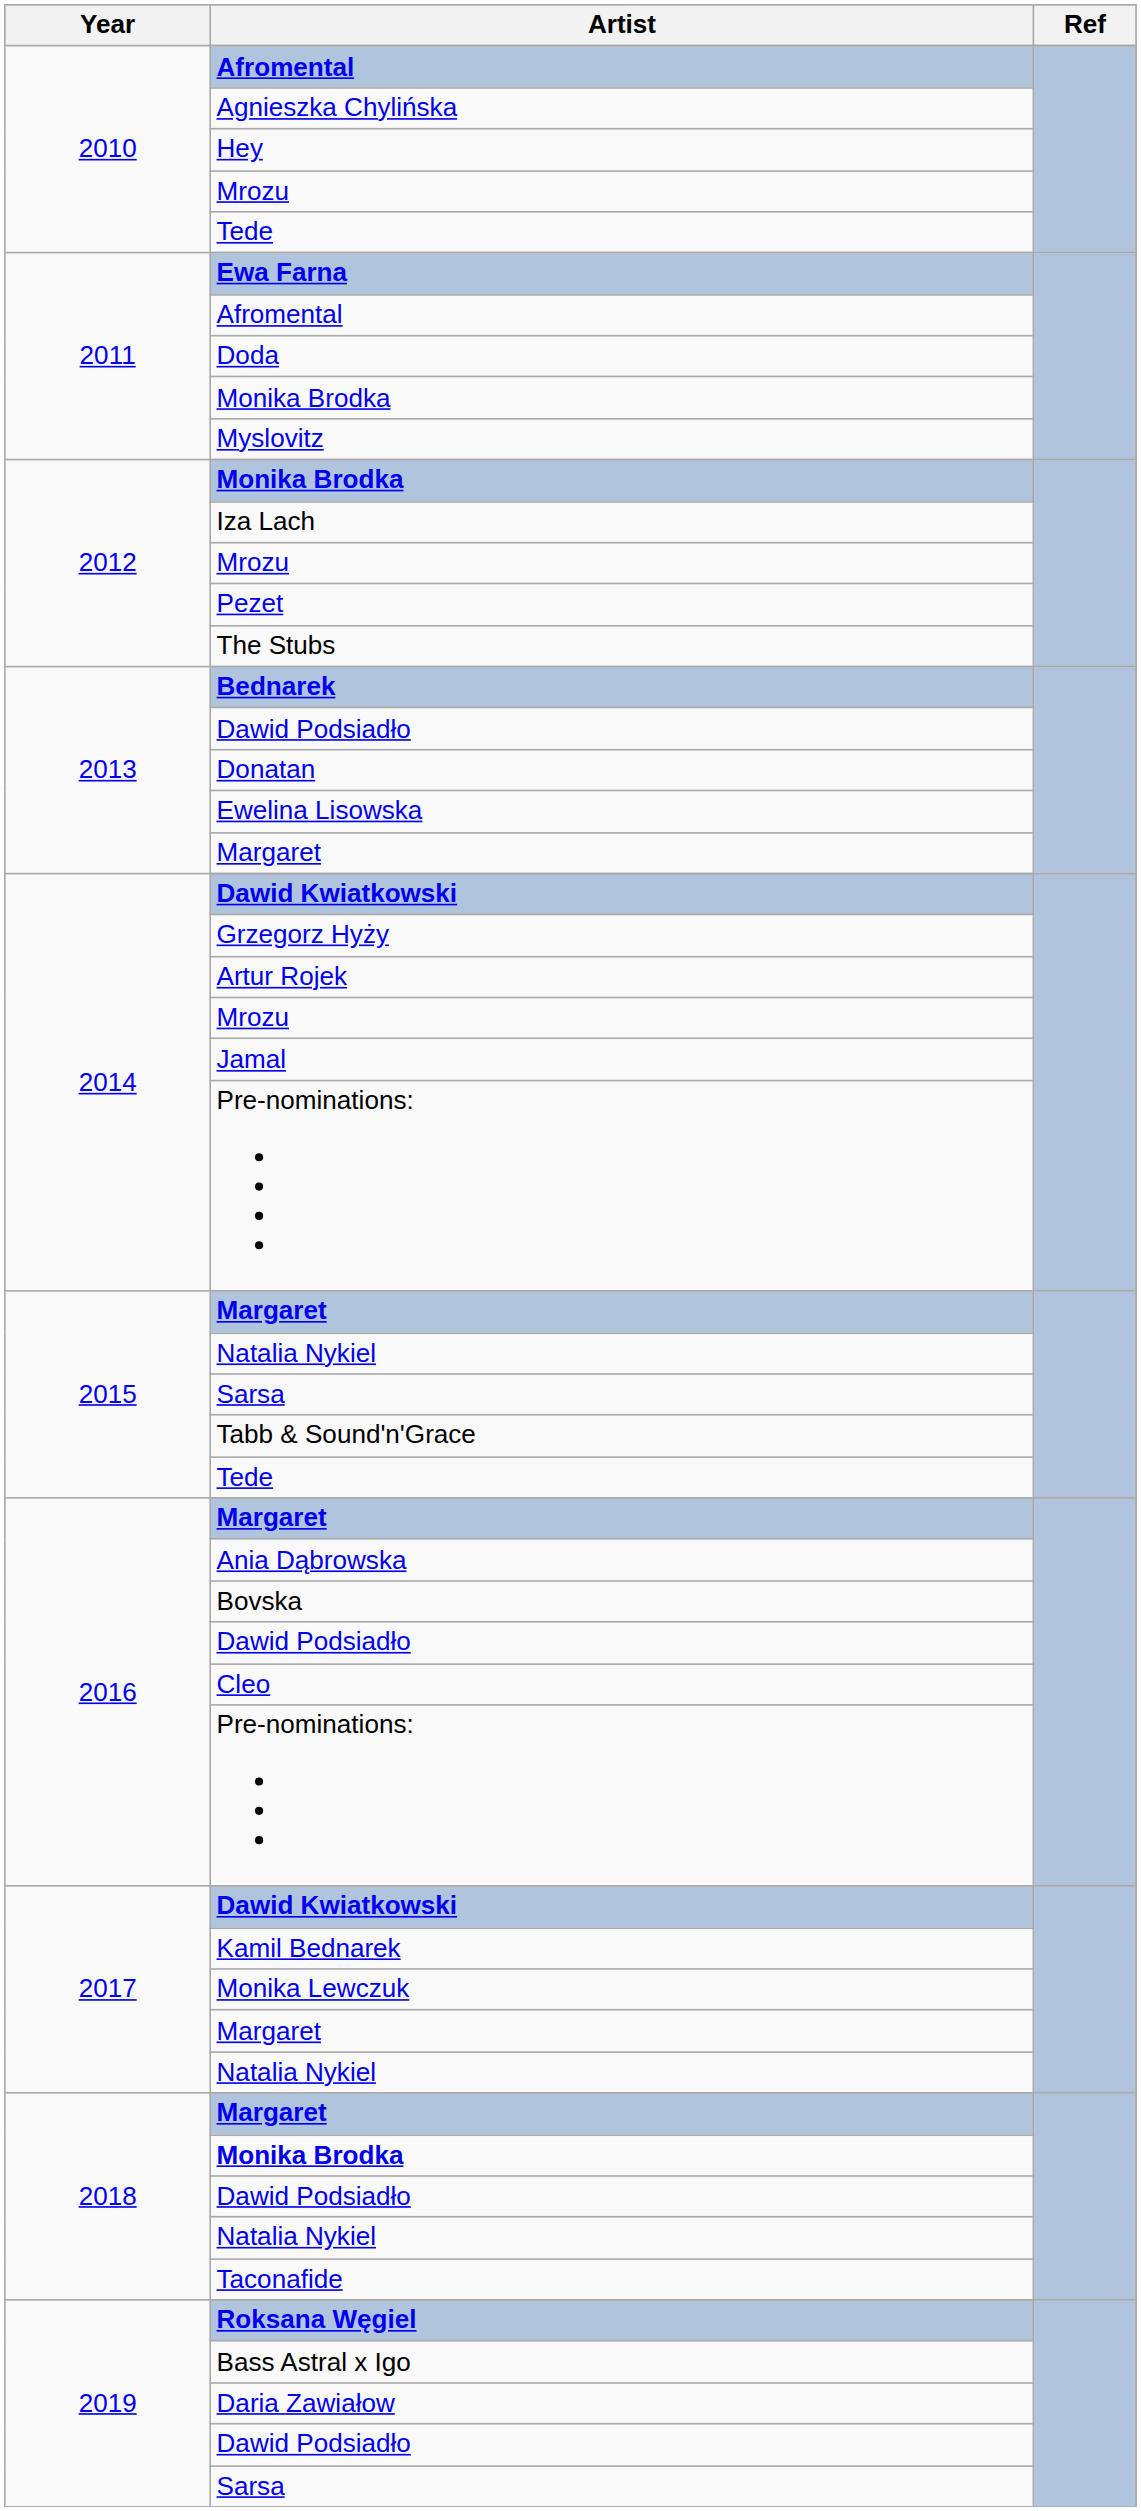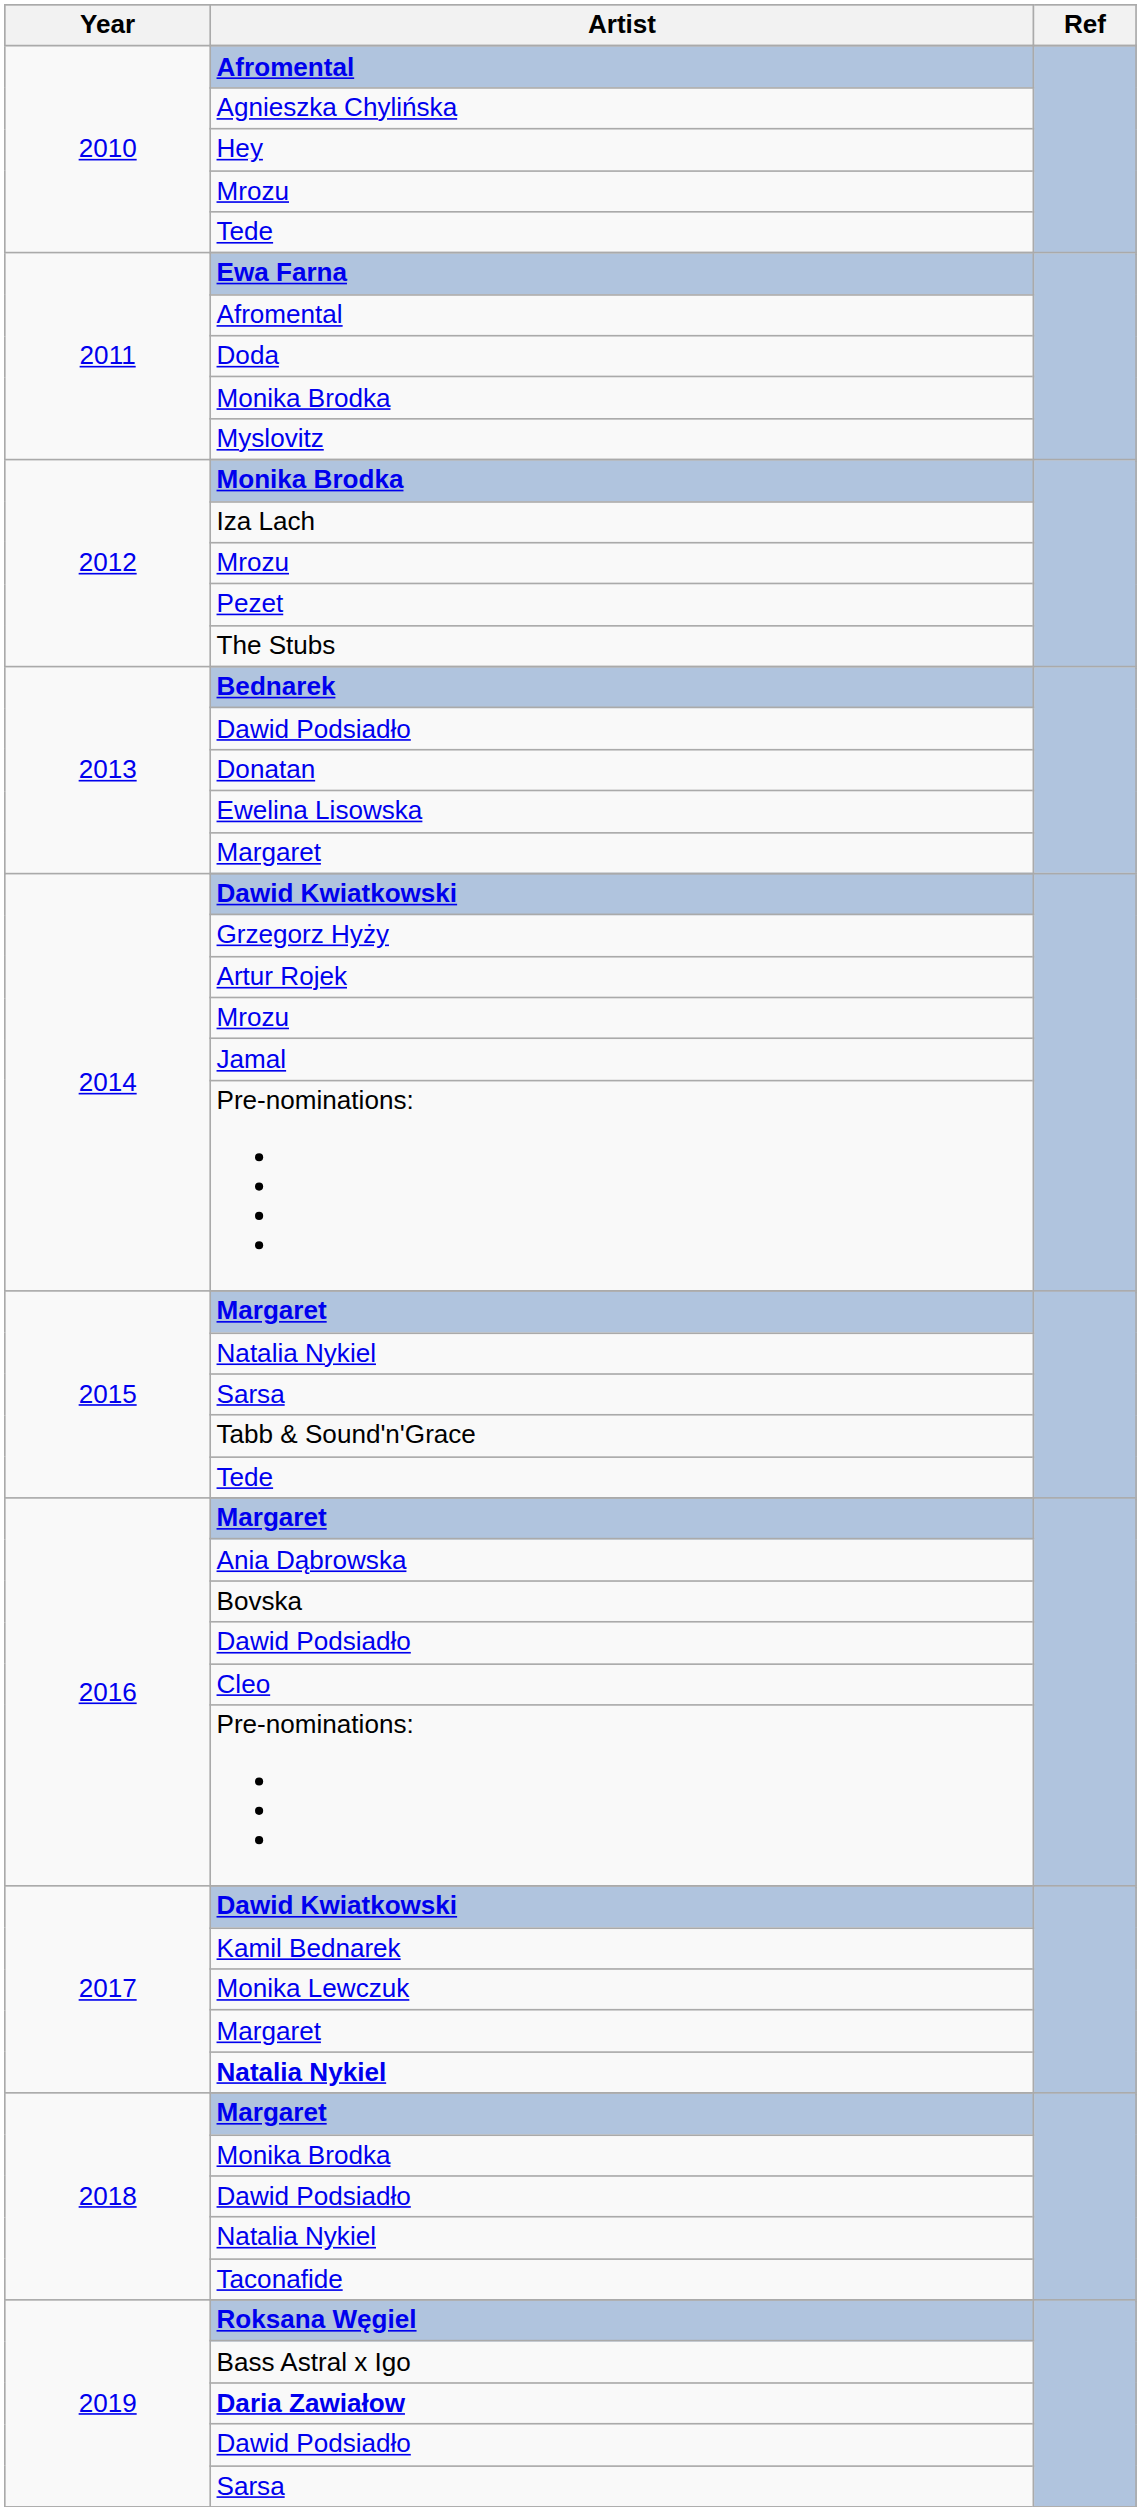(296, 2072) normal -> (301, 2072) bold
(310, 2154) bold -> (304, 2154) normal
(306, 2402) normal -> (311, 2402) bold
